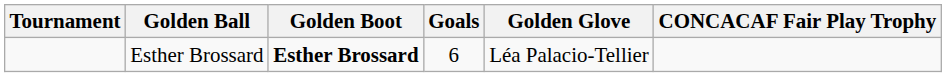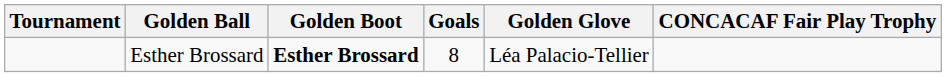(454, 54) 6 -> (454, 54) 8
